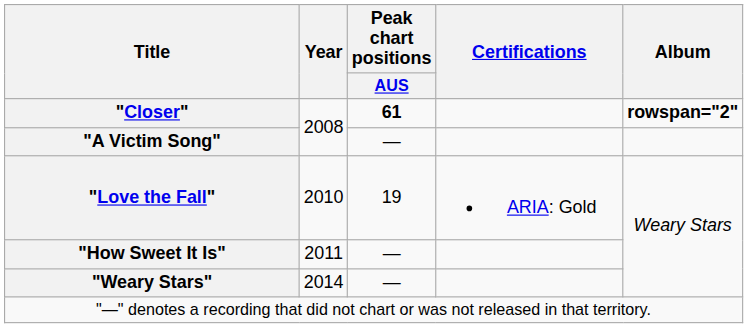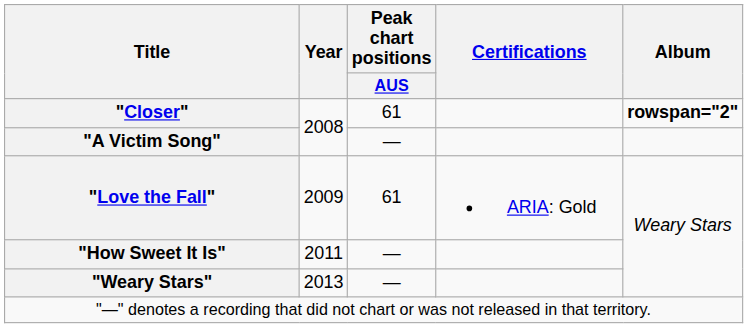(392, 112) bold -> (392, 112) normal
(324, 197) 2010 -> (324, 197) 2009
(392, 197) 19 -> (392, 197) 61
(324, 282) 2014 -> (324, 282) 2013
